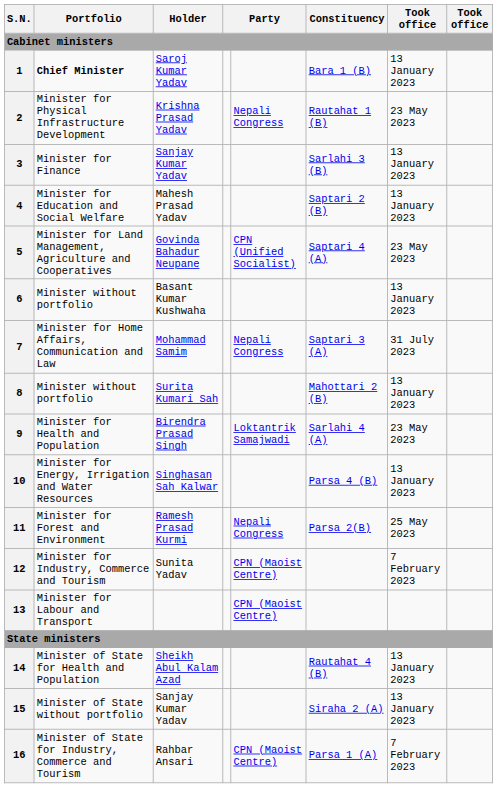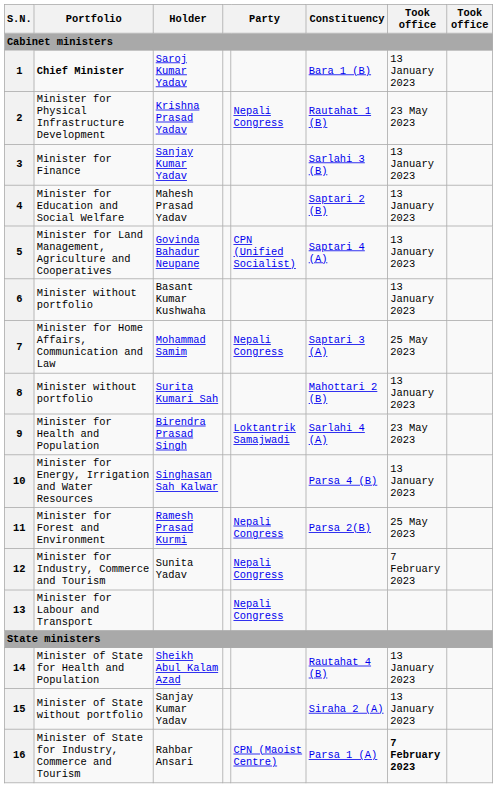(409, 253) 23 May 2023 -> (412, 253) 13 January 2023
(412, 346) 31 July 2023 -> (409, 346) 25 May 2023
(268, 569) CPN (Maoist Centre) -> (258, 569) Nepali Congress
(268, 610) CPN (Maoist Centre) -> (258, 610) Nepali Congress
(415, 756) normal -> (415, 756) bold
